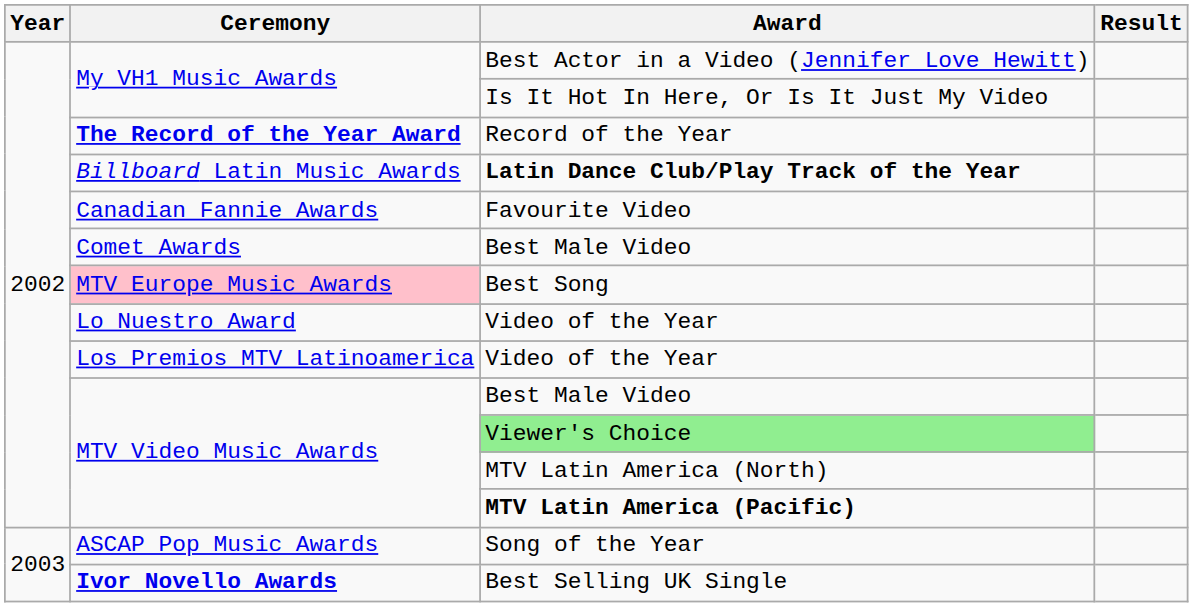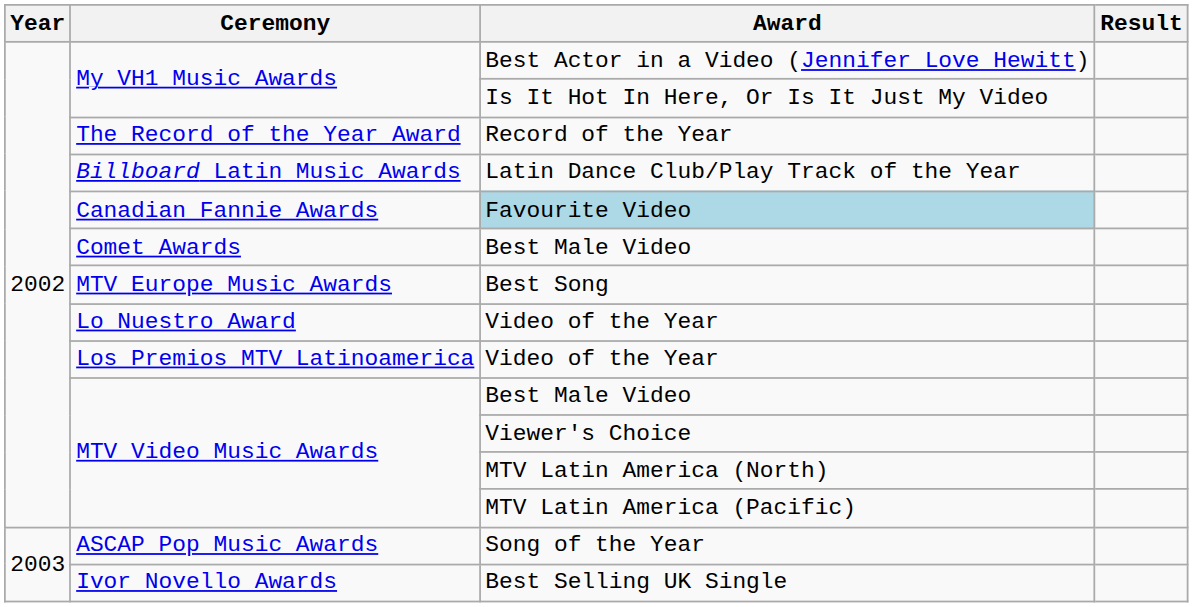(268, 135) bold -> (268, 135) normal
(753, 173) bold -> (753, 173) normal
(588, 210) no background -> (588, 210) lightblue background
(234, 285) pink background -> (234, 285) no background
(588, 434) lightgreen background -> (588, 434) no background
(671, 508) bold -> (671, 508) normal
(207, 583) bold -> (207, 583) normal
